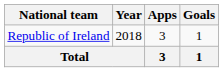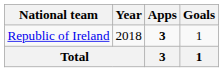(162, 35) normal -> (162, 35) bold
